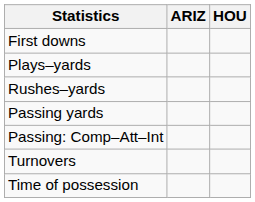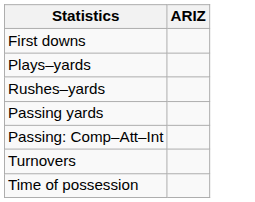- column: (230, 16)
